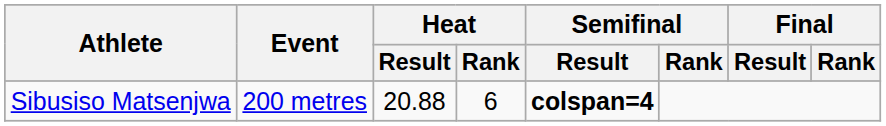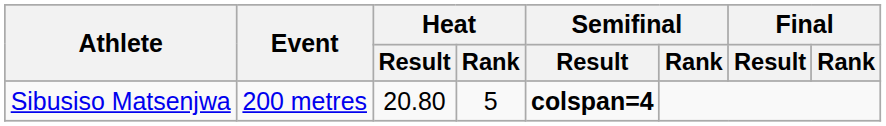(415, 101) 20.88 -> (415, 101) 20.80
(491, 101) 6 -> (491, 101) 5
